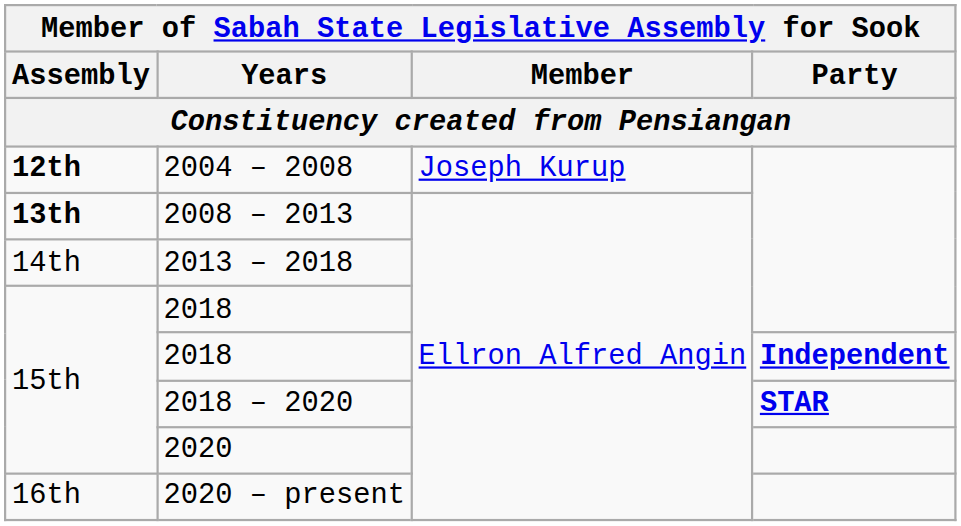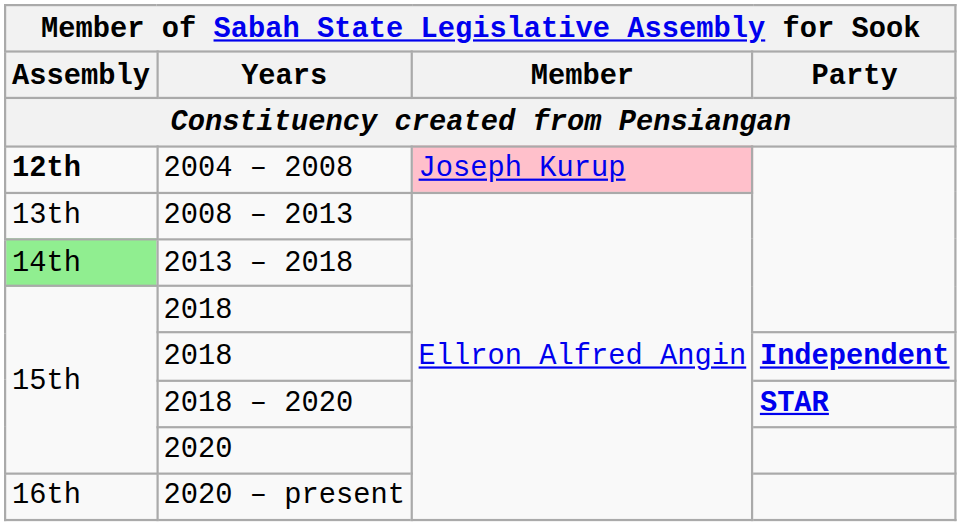(522, 169) no background -> (522, 169) pink background
(46, 216) bold -> (46, 216) normal
(46, 263) no background -> (46, 263) lightgreen background
